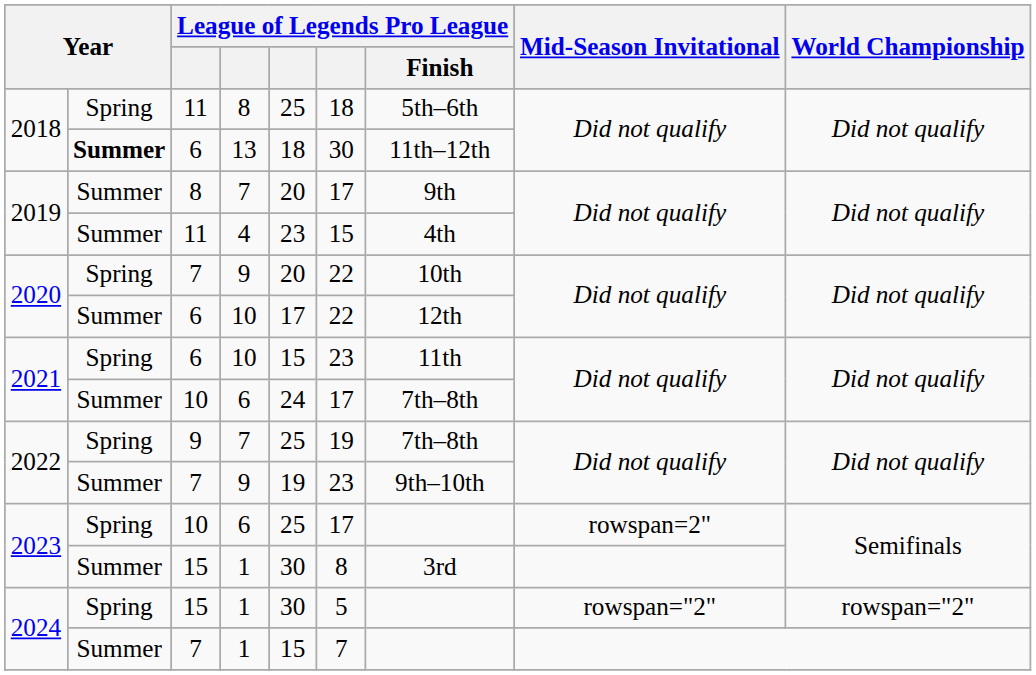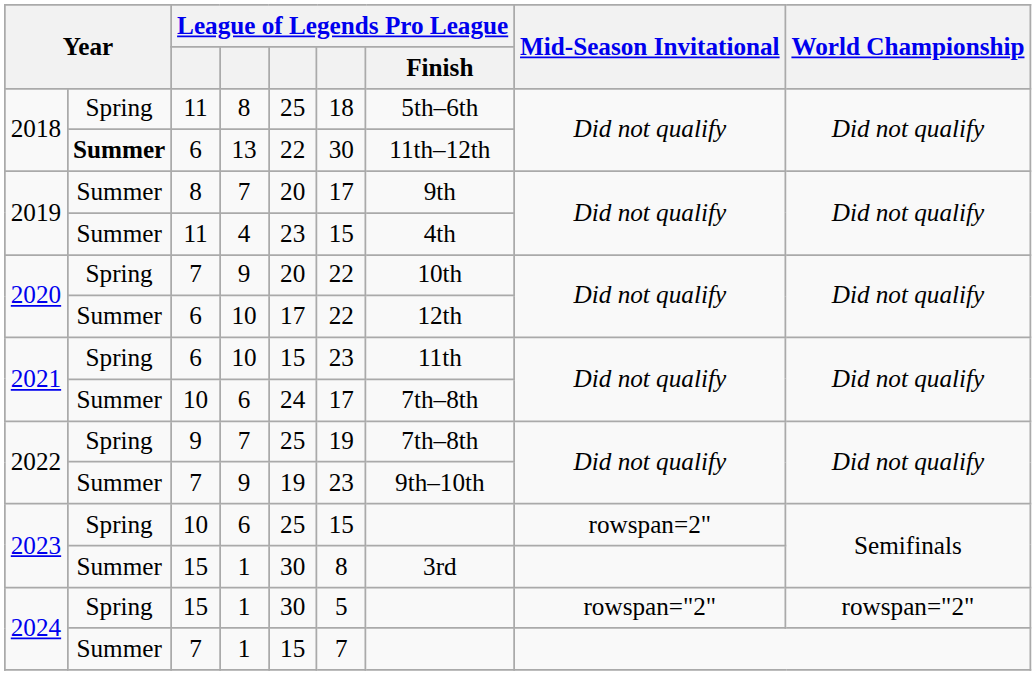(293, 150) 18 -> (293, 150) 22
(341, 524) 17 -> (341, 524) 15
